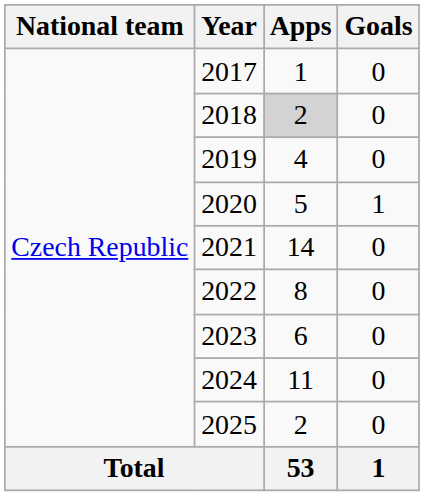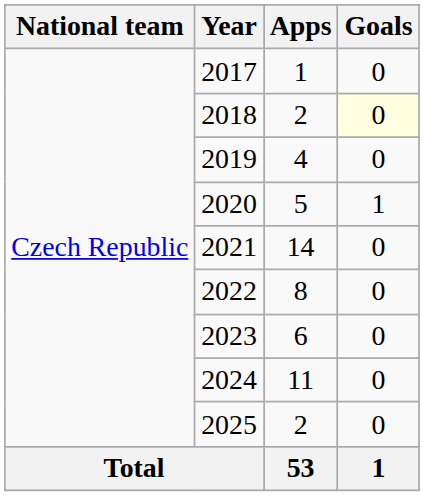(301, 114) lightgrey background -> (301, 114) no background
(378, 114) no background -> (378, 114) lightyellow background
